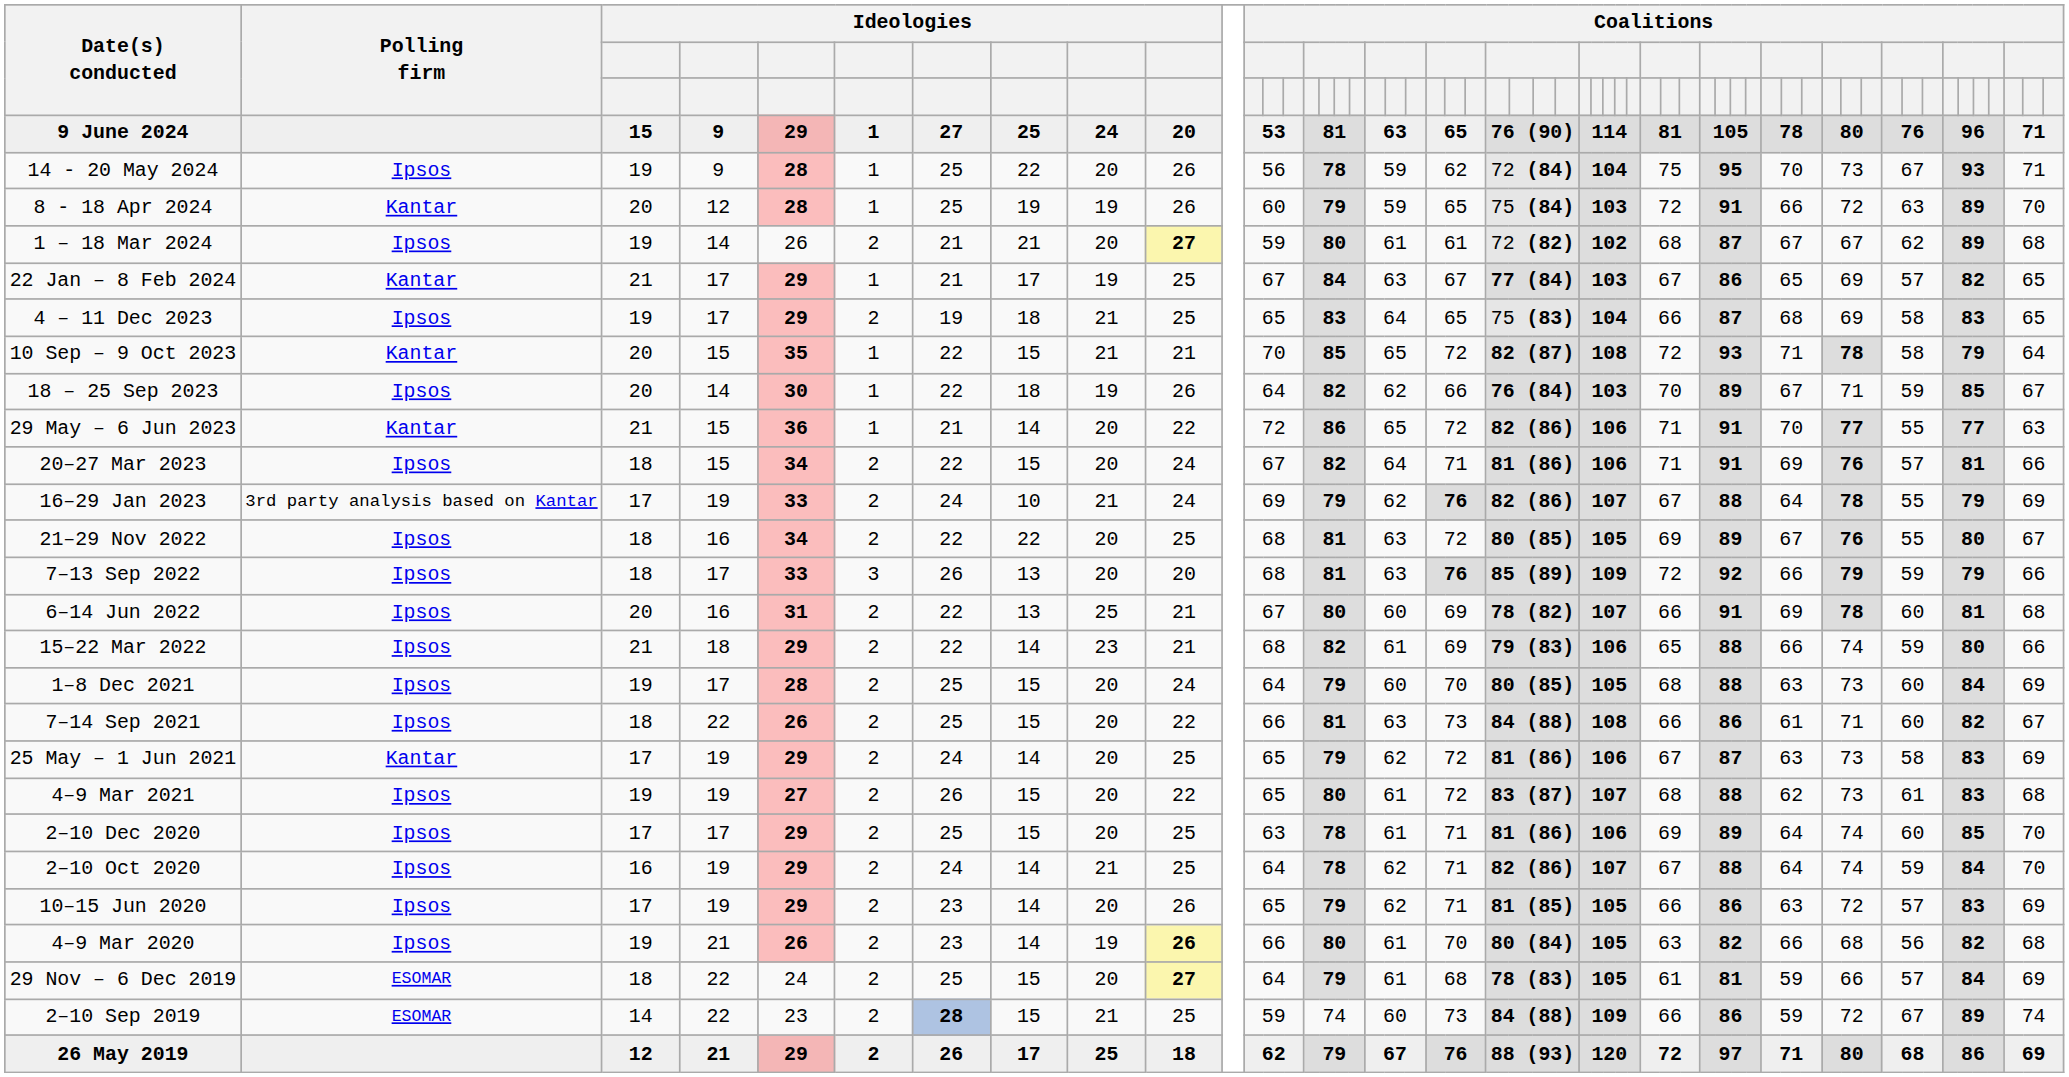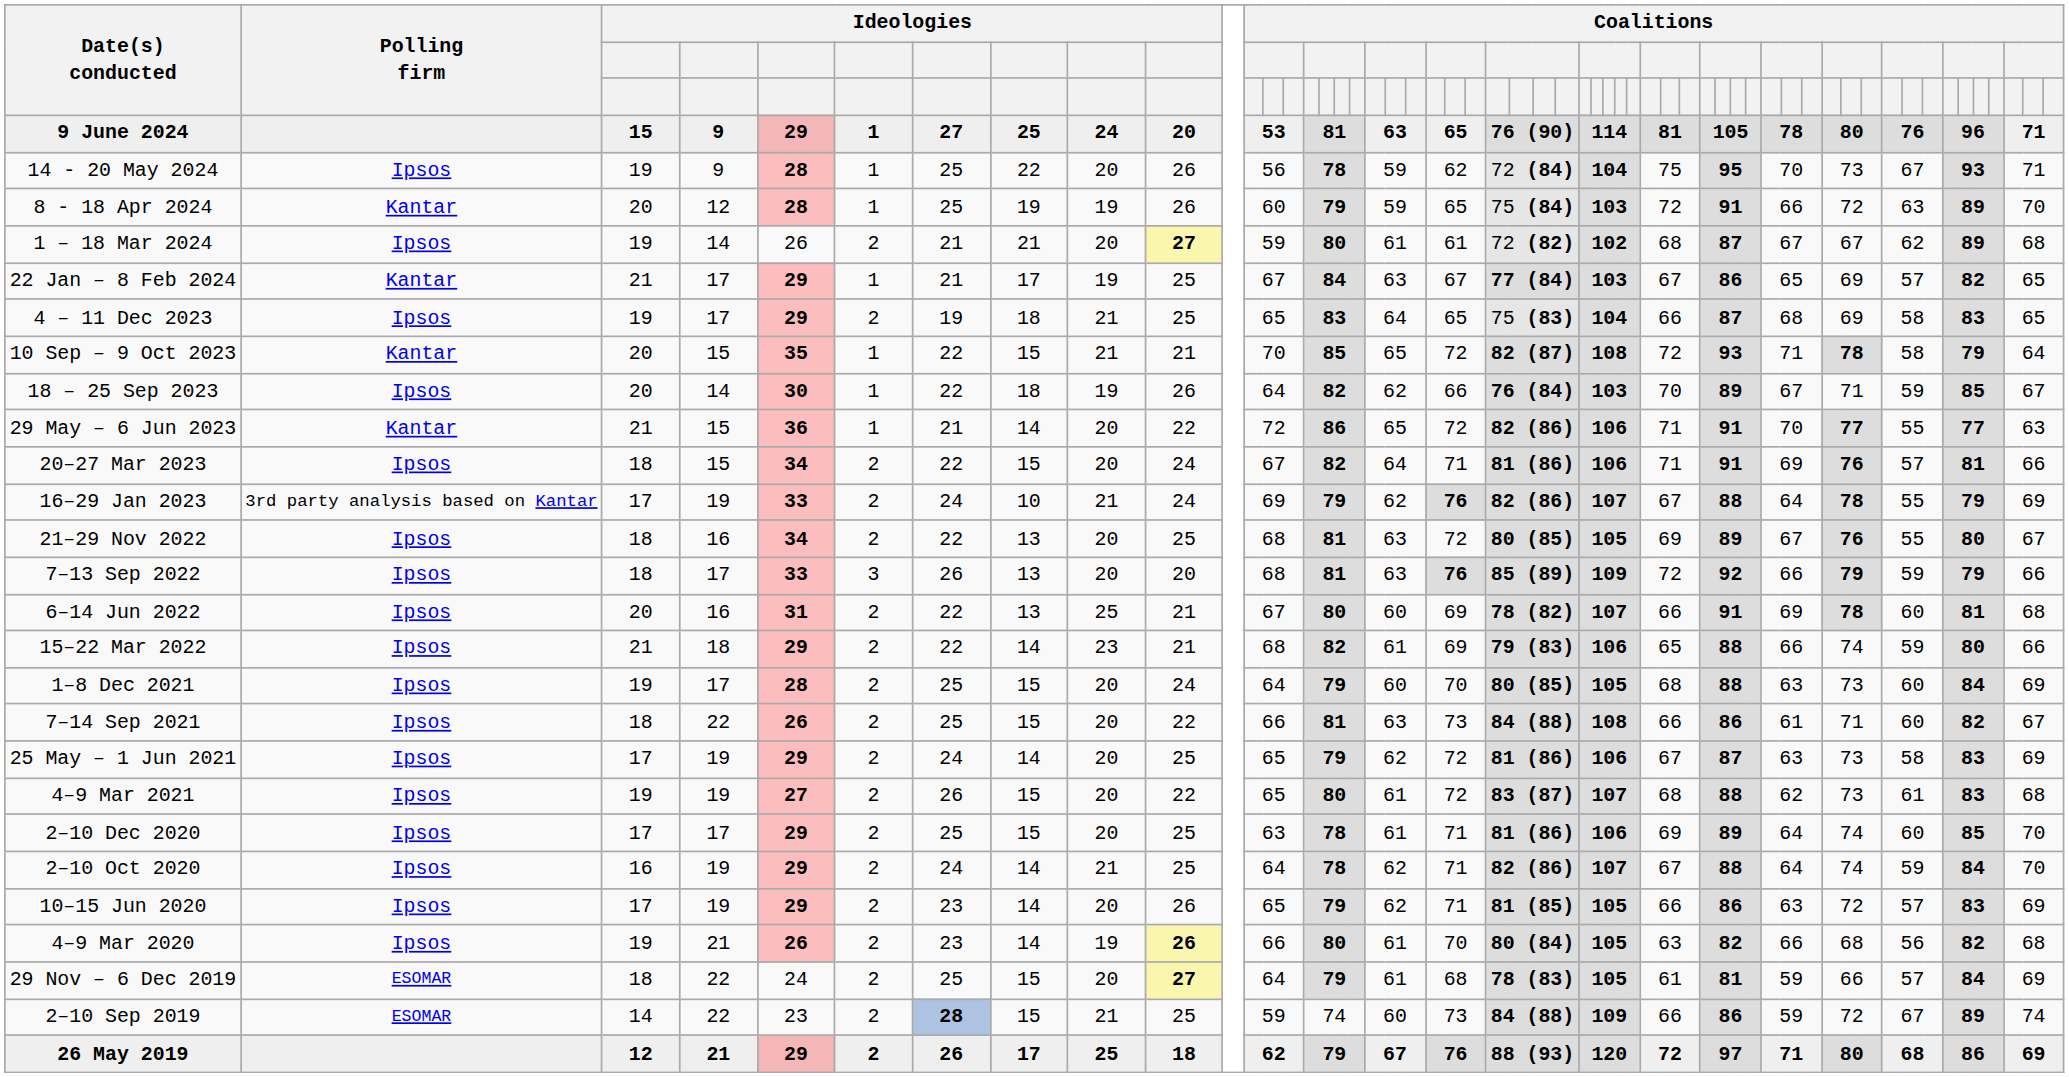(1029, 538) 22 -> (1029, 538) 13
(421, 759) Kantar -> (421, 759) Ipsos
